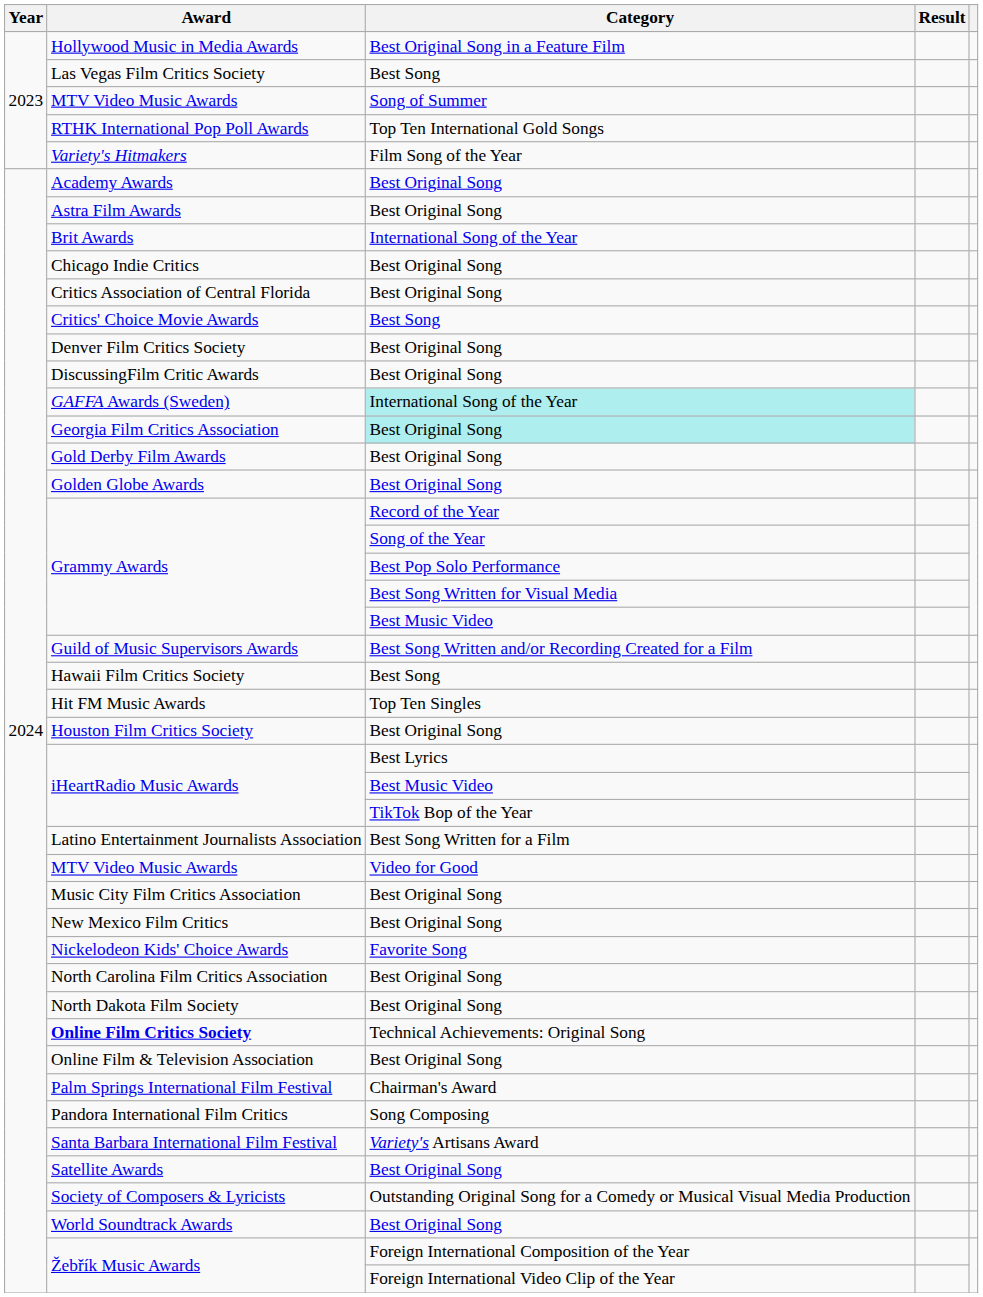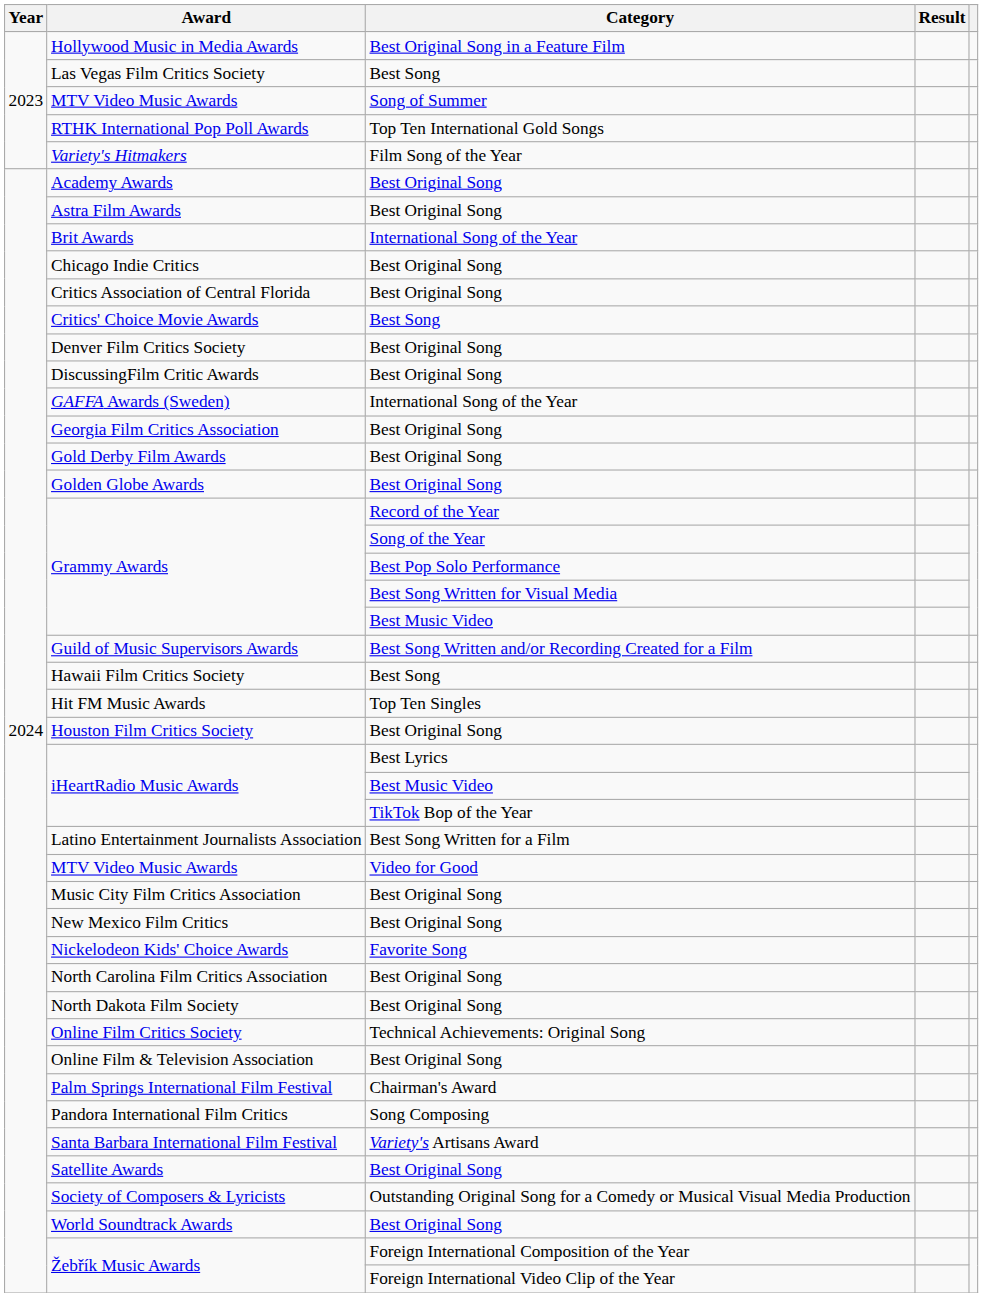(473, 401) paleturquoise background -> (473, 401) no background
(436, 429) paleturquoise background -> (436, 429) no background
(151, 1032) bold -> (146, 1032) normal
